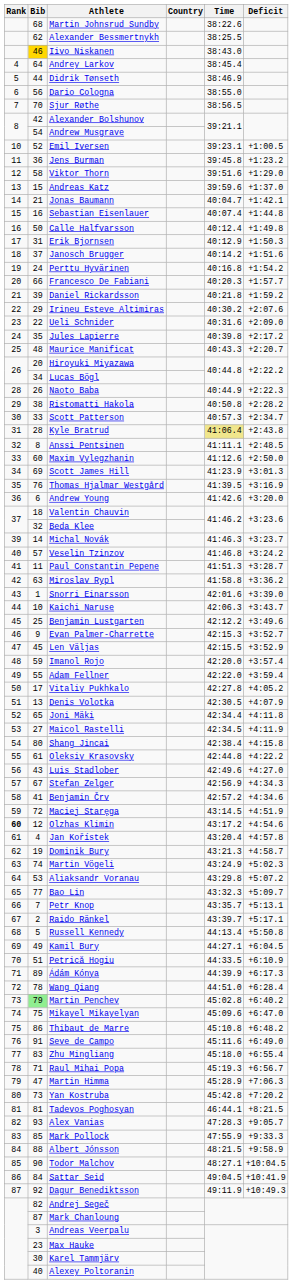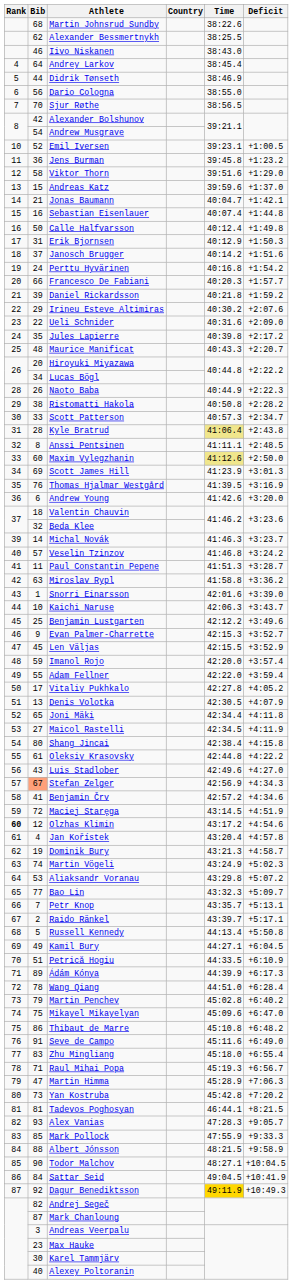(38, 52) gold background -> (38, 52) no background
(224, 459) no background -> (224, 459) khaki background
(38, 784) no background -> (38, 784) lightsalmon background
(38, 1001) lightgreen background -> (38, 1001) no background
(224, 1191) no background -> (224, 1191) gold background
